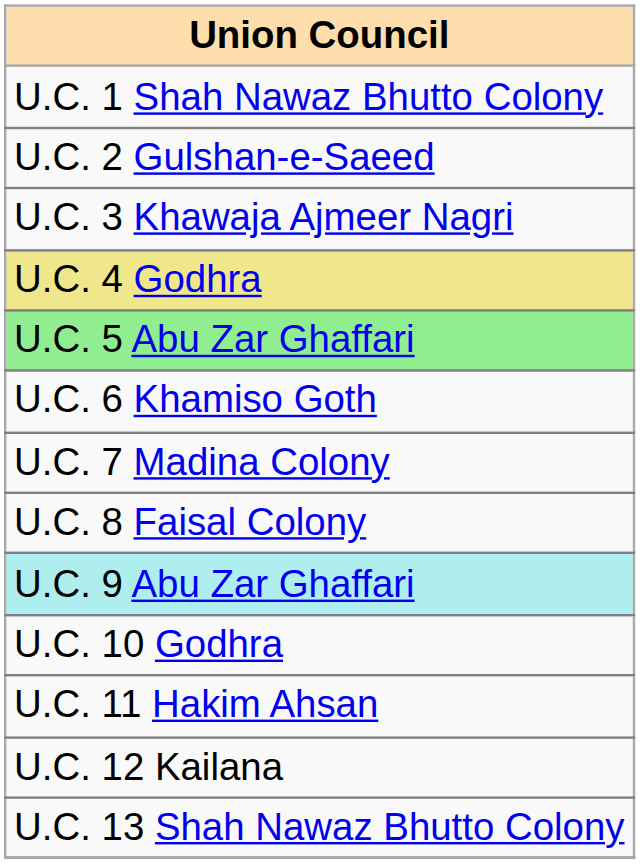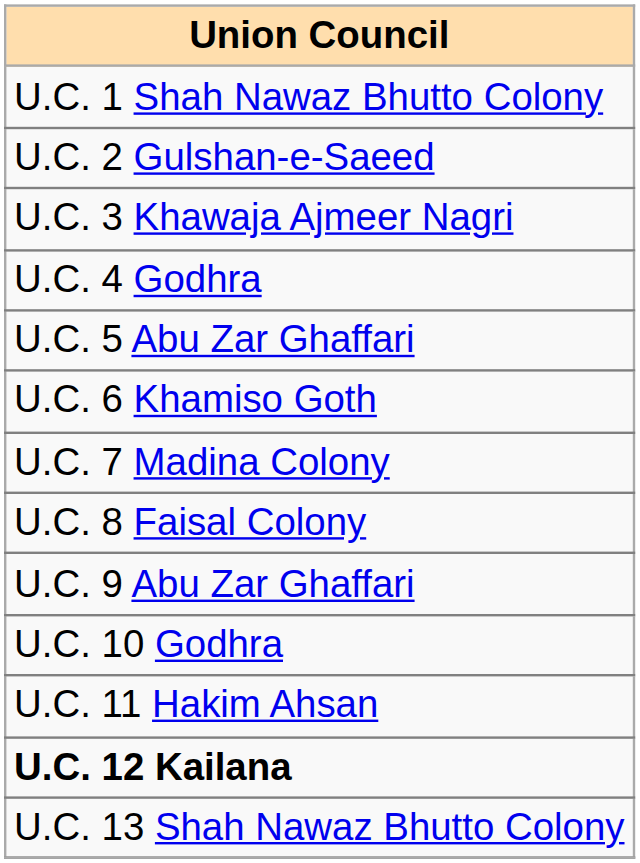(138, 278) khaki background -> (138, 278) no background
(214, 339) lightgreen background -> (214, 339) no background
(214, 583) paleturquoise background -> (214, 583) no background
(149, 766) normal -> (153, 766) bold
